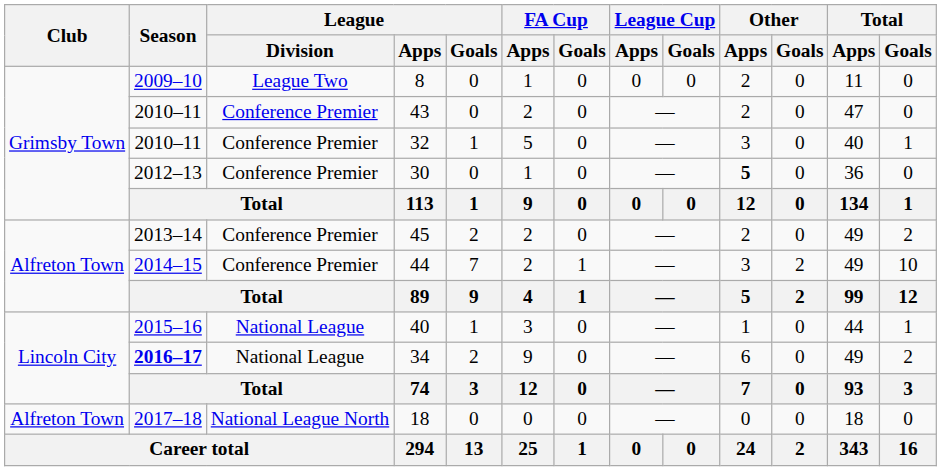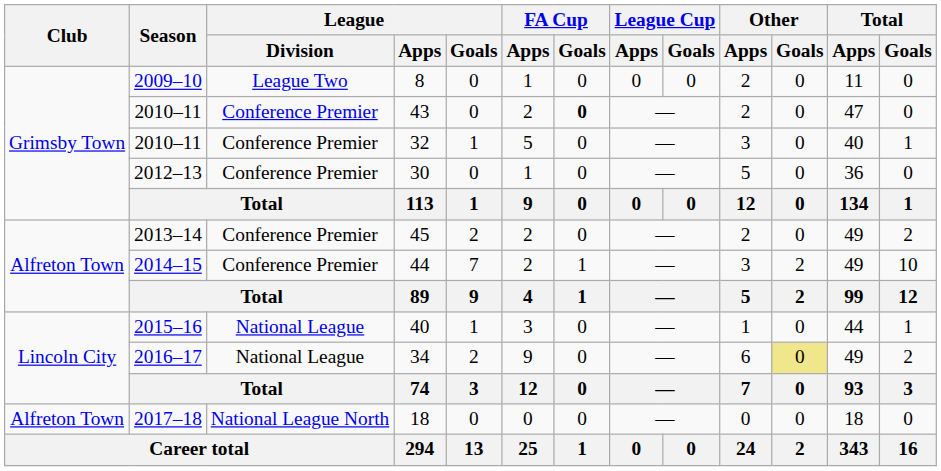(582, 111) normal -> (582, 111) bold
(746, 173) bold -> (746, 173) normal
(168, 357) bold -> (168, 357) normal
(800, 357) no background -> (800, 357) khaki background
